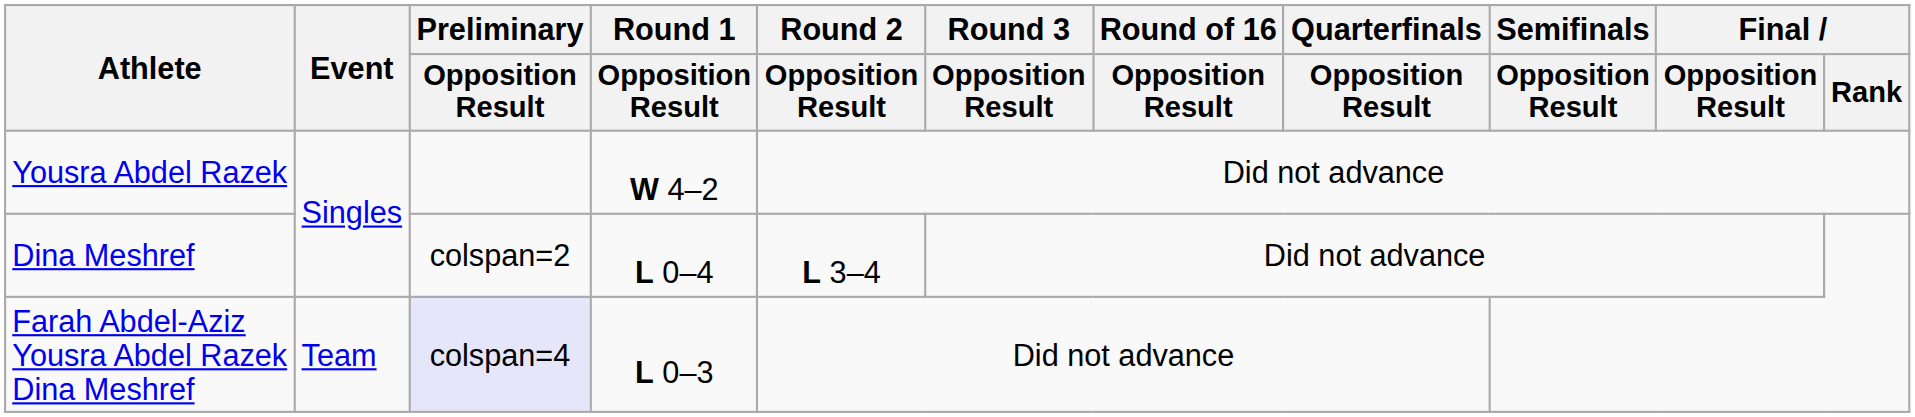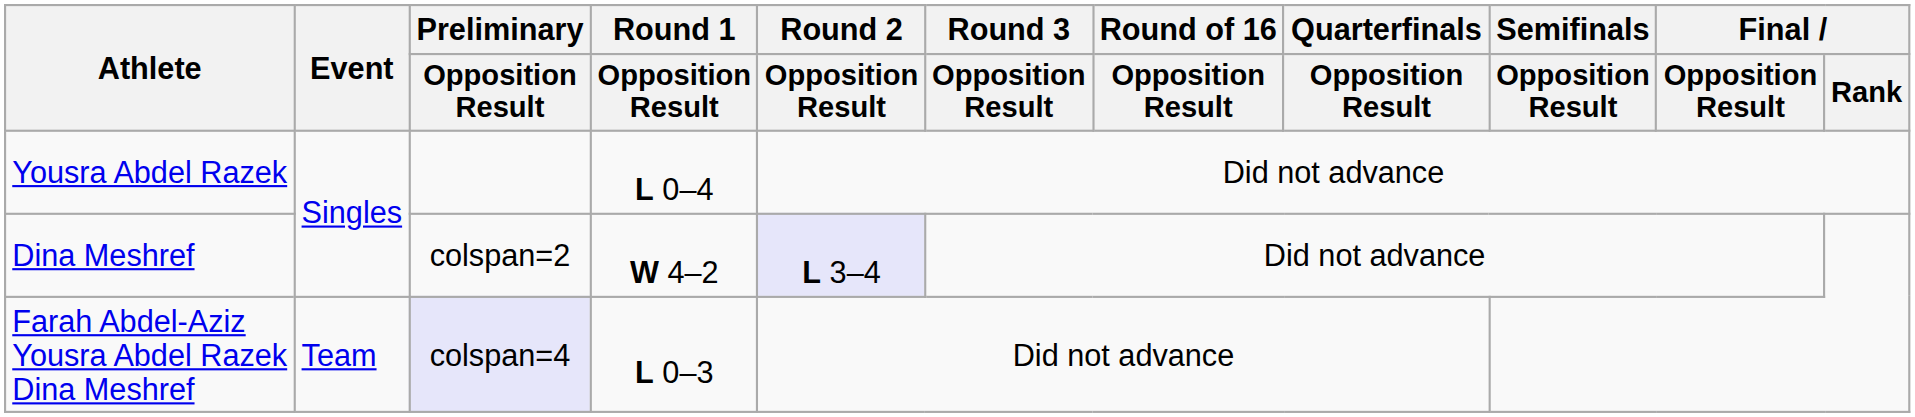(674, 190) W 4–2 -> (674, 190) L 0–4
(674, 272) L 0–4 -> (674, 272) W 4–2
(842, 272) no background -> (842, 272) lavender background
